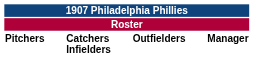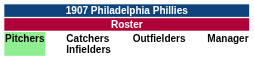(25, 38) no background -> (25, 38) lightgreen background
